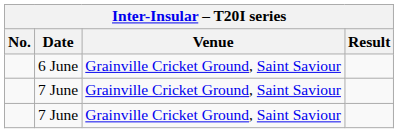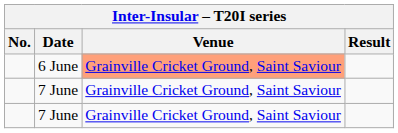(213, 66) no background -> (213, 66) lightsalmon background
